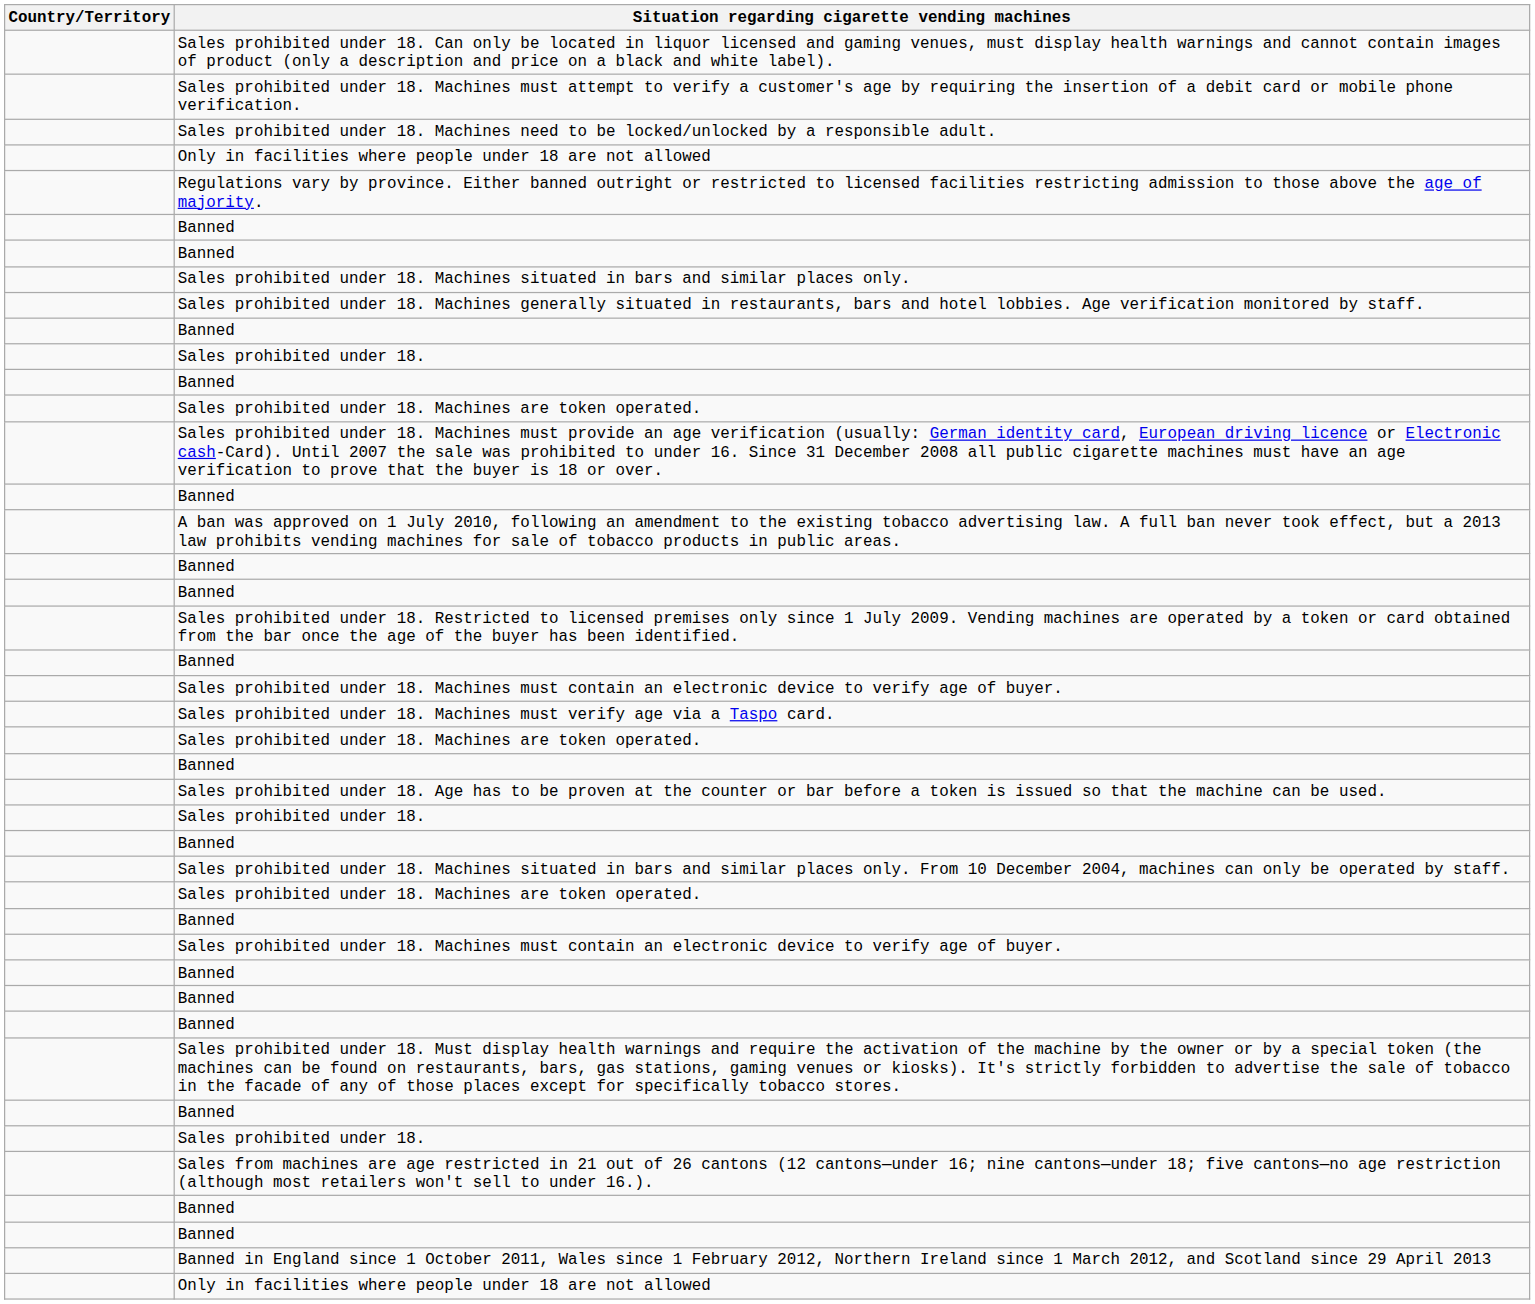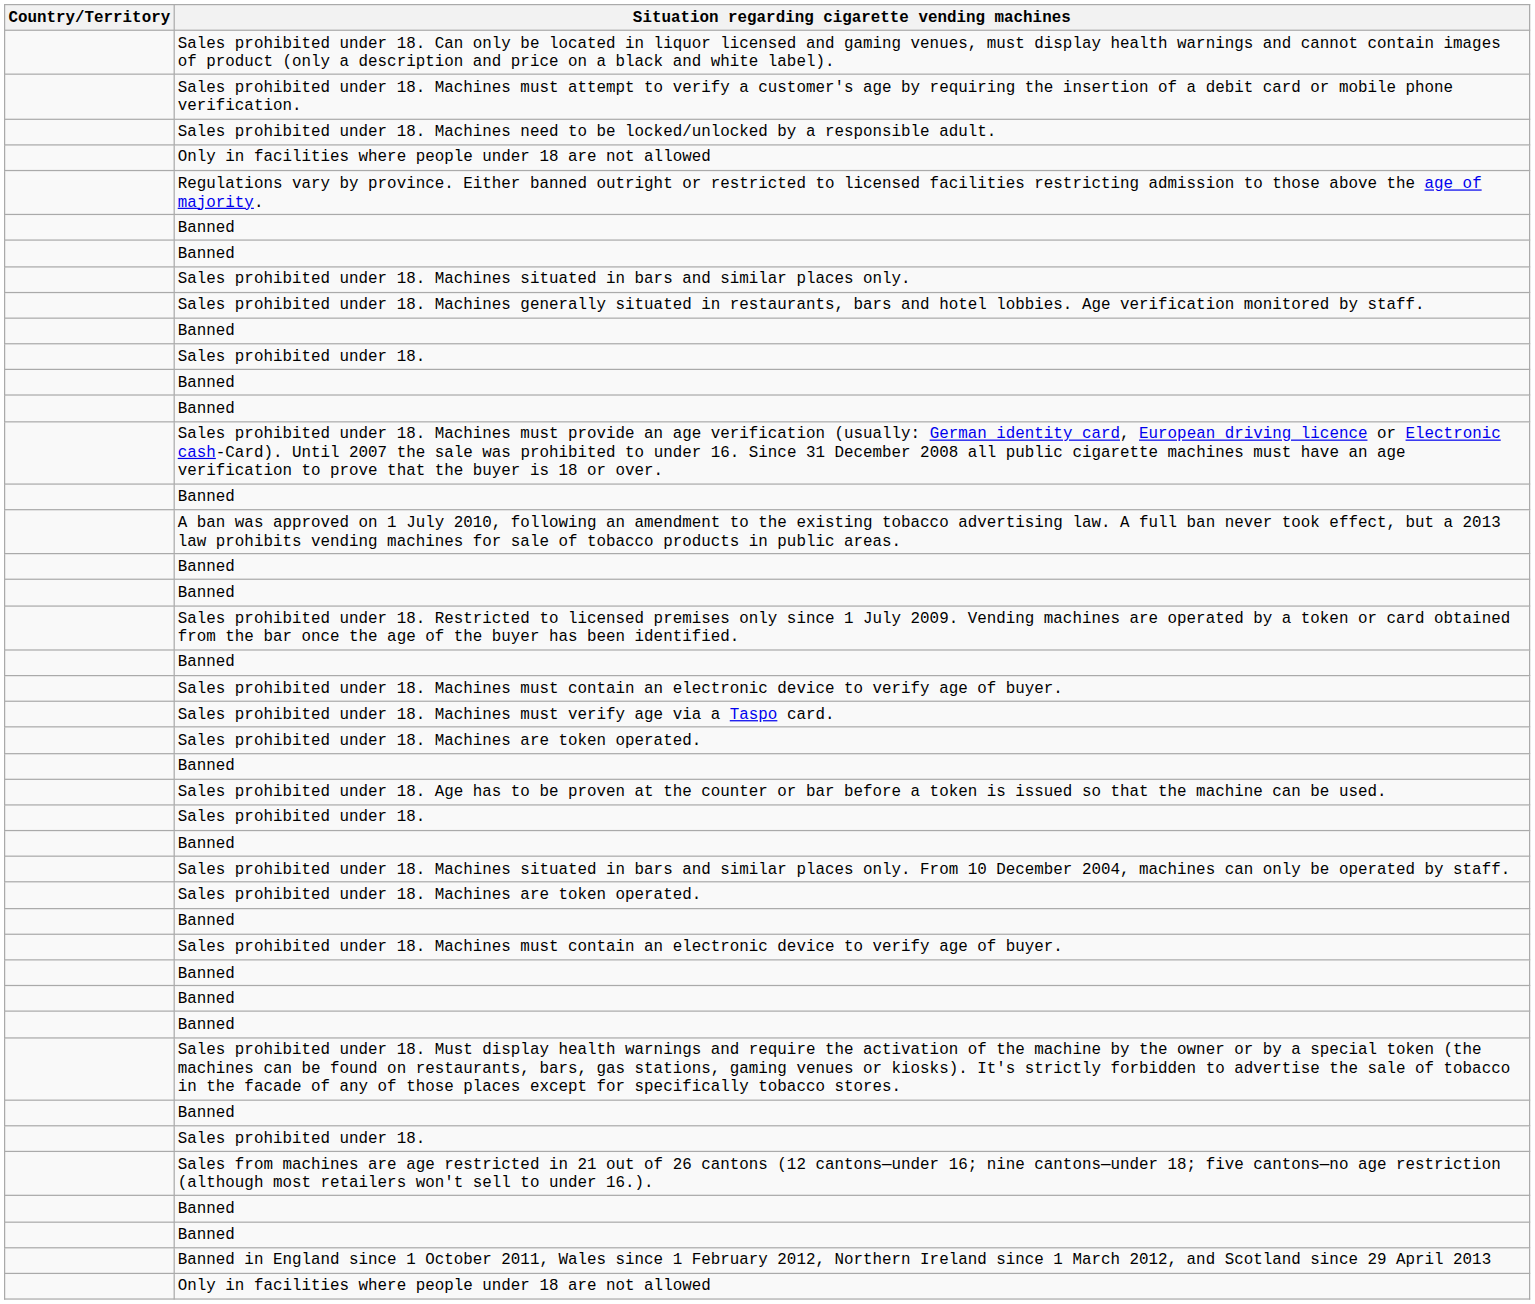(439, 408) Sales prohibited under 18. Machines are token operated. -> (206, 408) Banned
